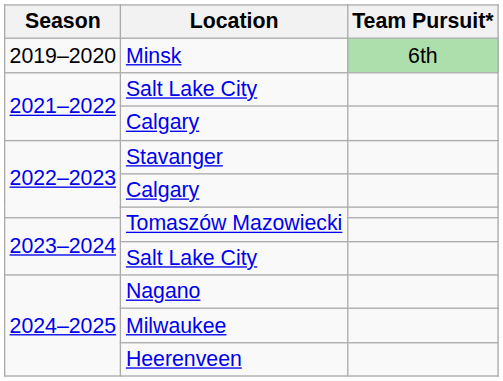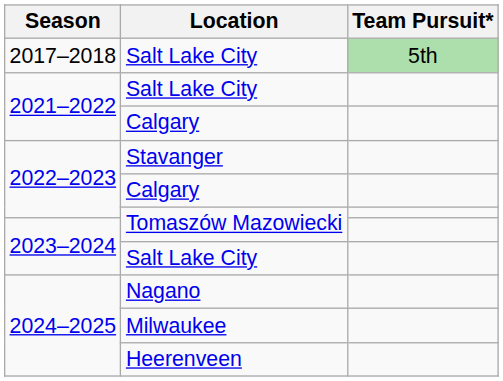+ row: (63, 55)
- row: (63, 55)
